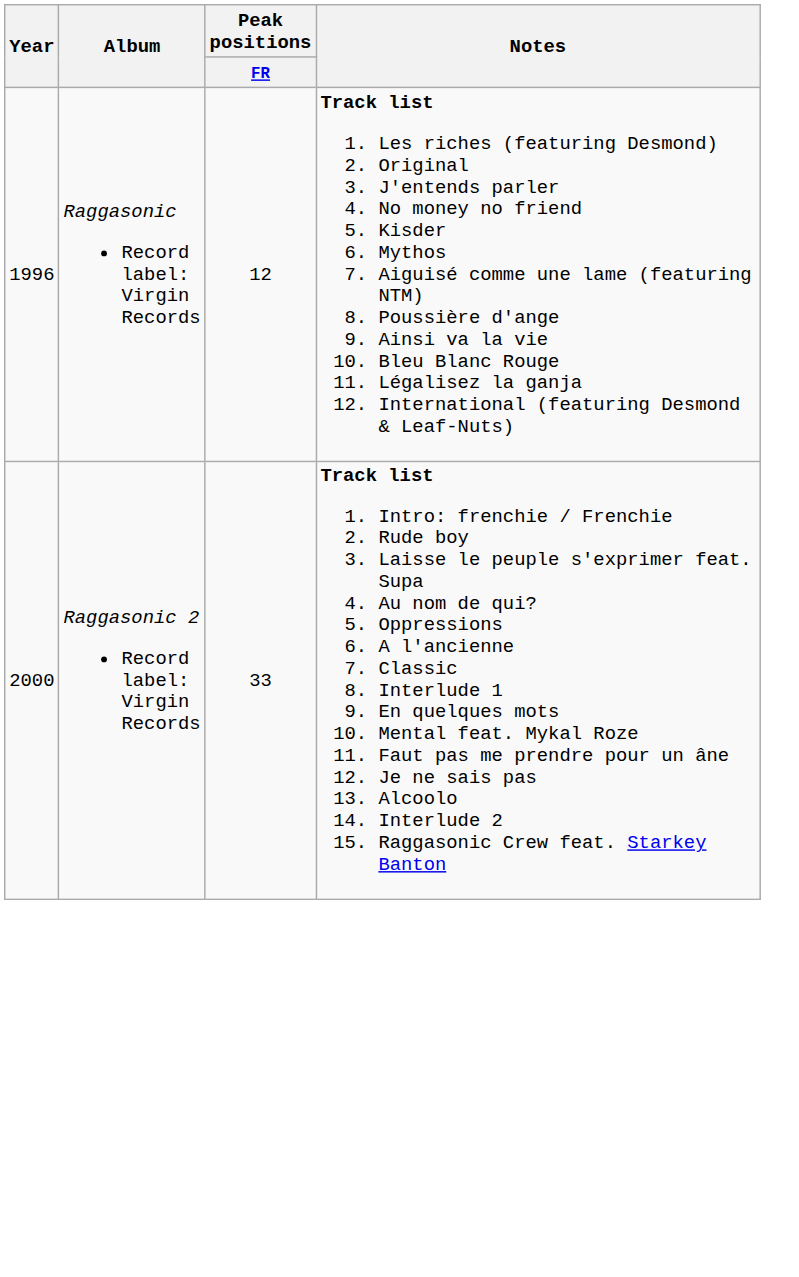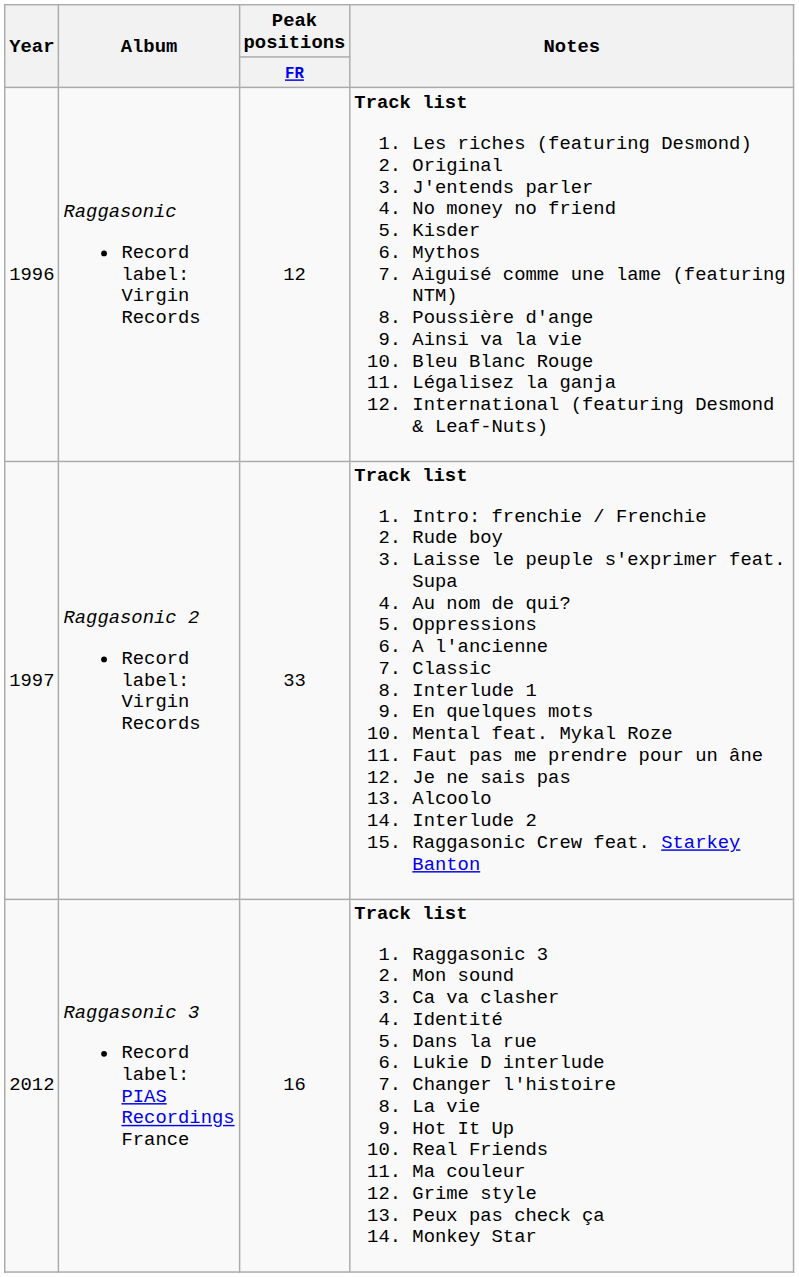(32, 680) 2000 -> (32, 680) 1997
+ row: (149, 1076)
